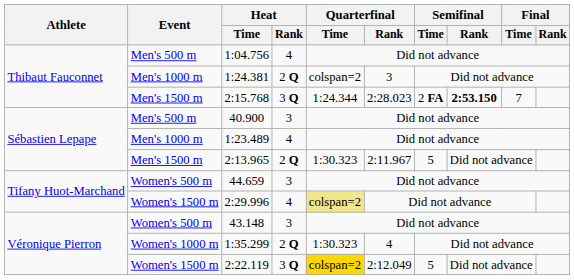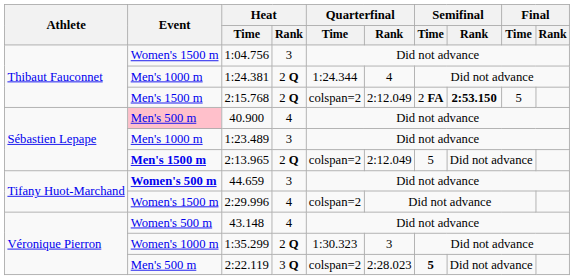(164, 56) Men's 500 m -> (175, 56) Women's 1500 m
(289, 56) 4 -> (289, 56) 3
(335, 76) colspan=2 -> (335, 76) 1:24.344
(389, 76) 3 -> (389, 76) 4
(289, 97) 3 Q -> (289, 97) 2 Q
(335, 97) 1:24.344 -> (335, 97) colspan=2
(389, 97) 2:28.023 -> (389, 97) 2:12.049
(519, 97) 7 -> (519, 97) 5
(164, 118) no background -> (164, 118) pink background
(289, 118) 3 -> (289, 118) 4
(289, 139) 4 -> (289, 139) 3
(167, 160) normal -> (168, 160) bold
(335, 160) 1:30.323 -> (335, 160) colspan=2
(389, 160) 2:11.967 -> (389, 160) 2:12.049
(171, 181) normal -> (174, 181) bold
(335, 202) khaki background -> (335, 202) no background
(289, 223) 3 -> (289, 223) 4
(389, 244) 4 -> (389, 244) 3
(175, 265) Women's 1500 m -> (164, 265) Men's 500 m
(335, 265) gold background -> (335, 265) no background
(389, 265) 2:12.049 -> (389, 265) 2:28.023
(431, 265) normal -> (431, 265) bold
